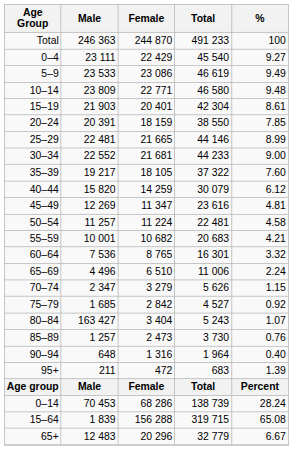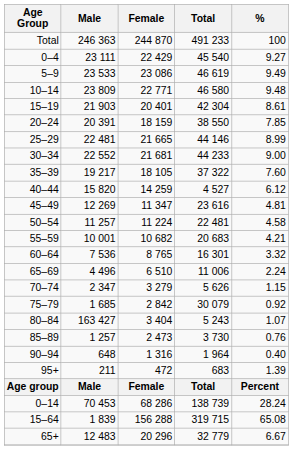(213, 189) 30 079 -> (216, 189) 4 527
(216, 304) 4 527 -> (213, 304) 30 079
